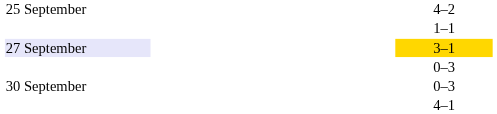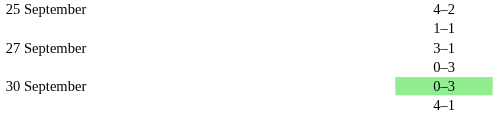(46, 48) lavender background -> (46, 48) no background
(444, 48) gold background -> (444, 48) no background
(444, 86) no background -> (444, 86) lightgreen background
